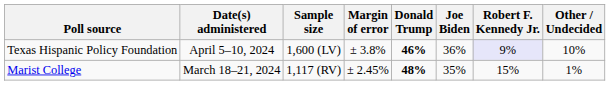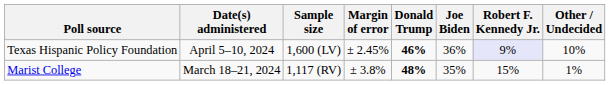(368, 50) ± 3.8% -> (368, 50) ± 2.45%
(368, 70) ± 2.45% -> (368, 70) ± 3.8%
